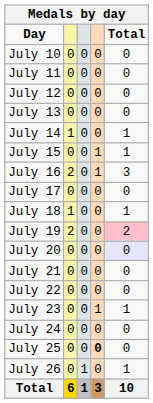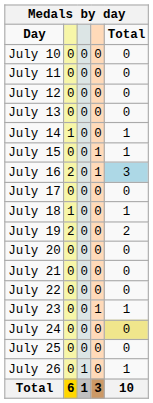(126, 172) no background -> (126, 172) lightblue background
(126, 231) pink background -> (126, 231) no background
(126, 251) lavender background -> (126, 251) no background
(126, 330) no background -> (126, 330) khaki background
(98, 349) bold -> (98, 349) normal
